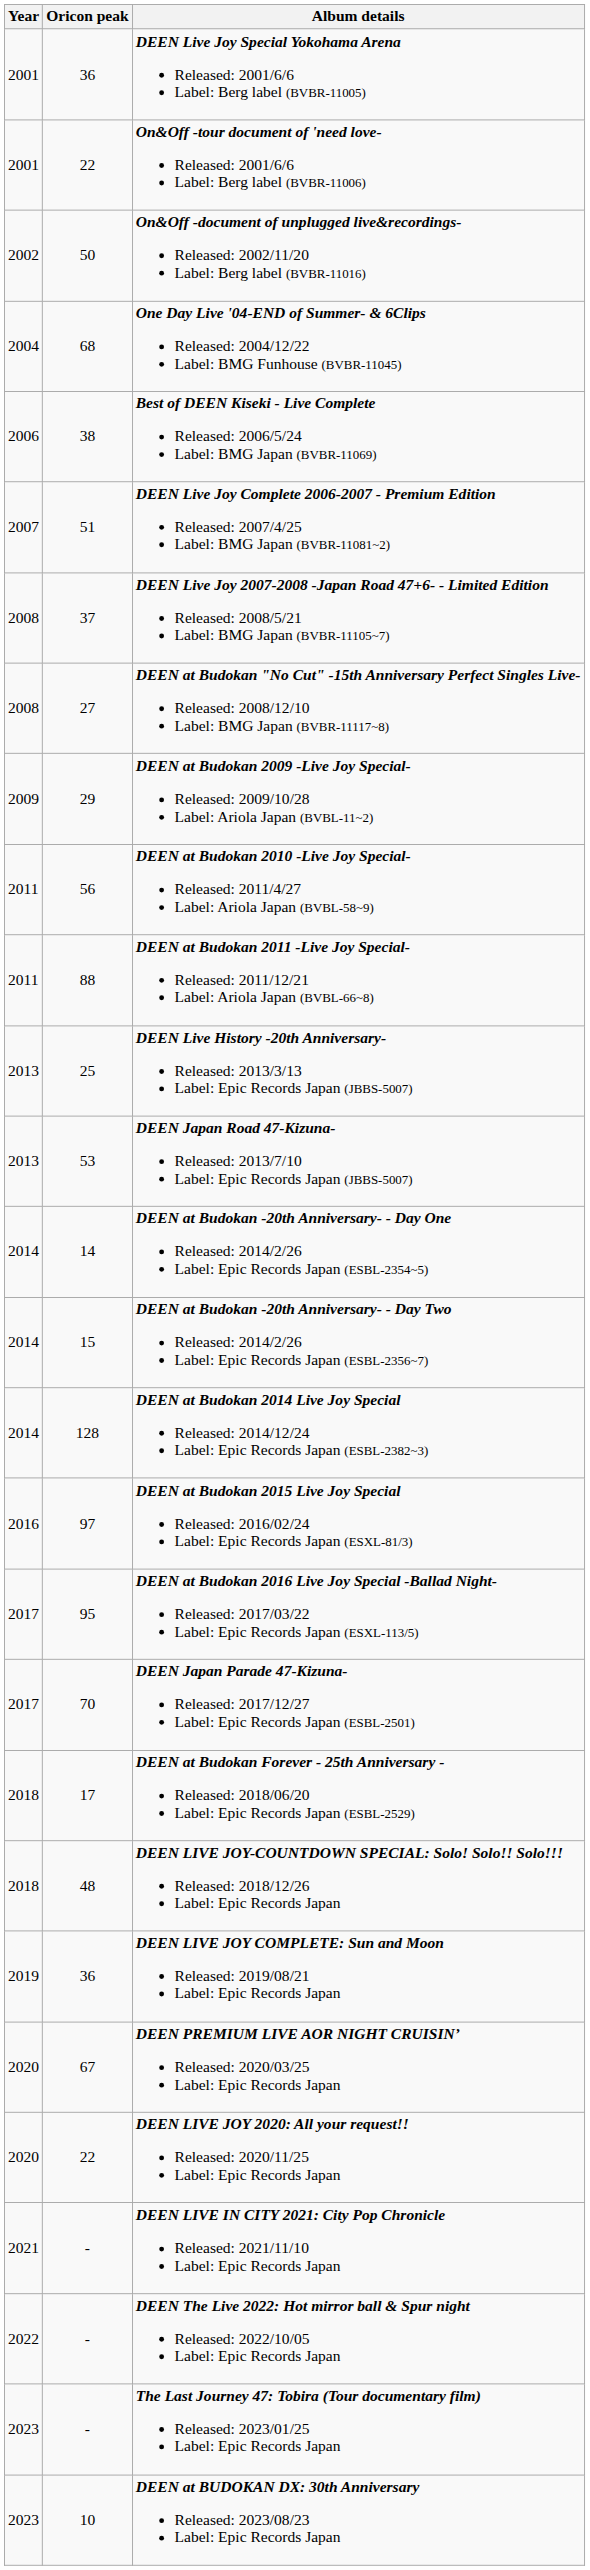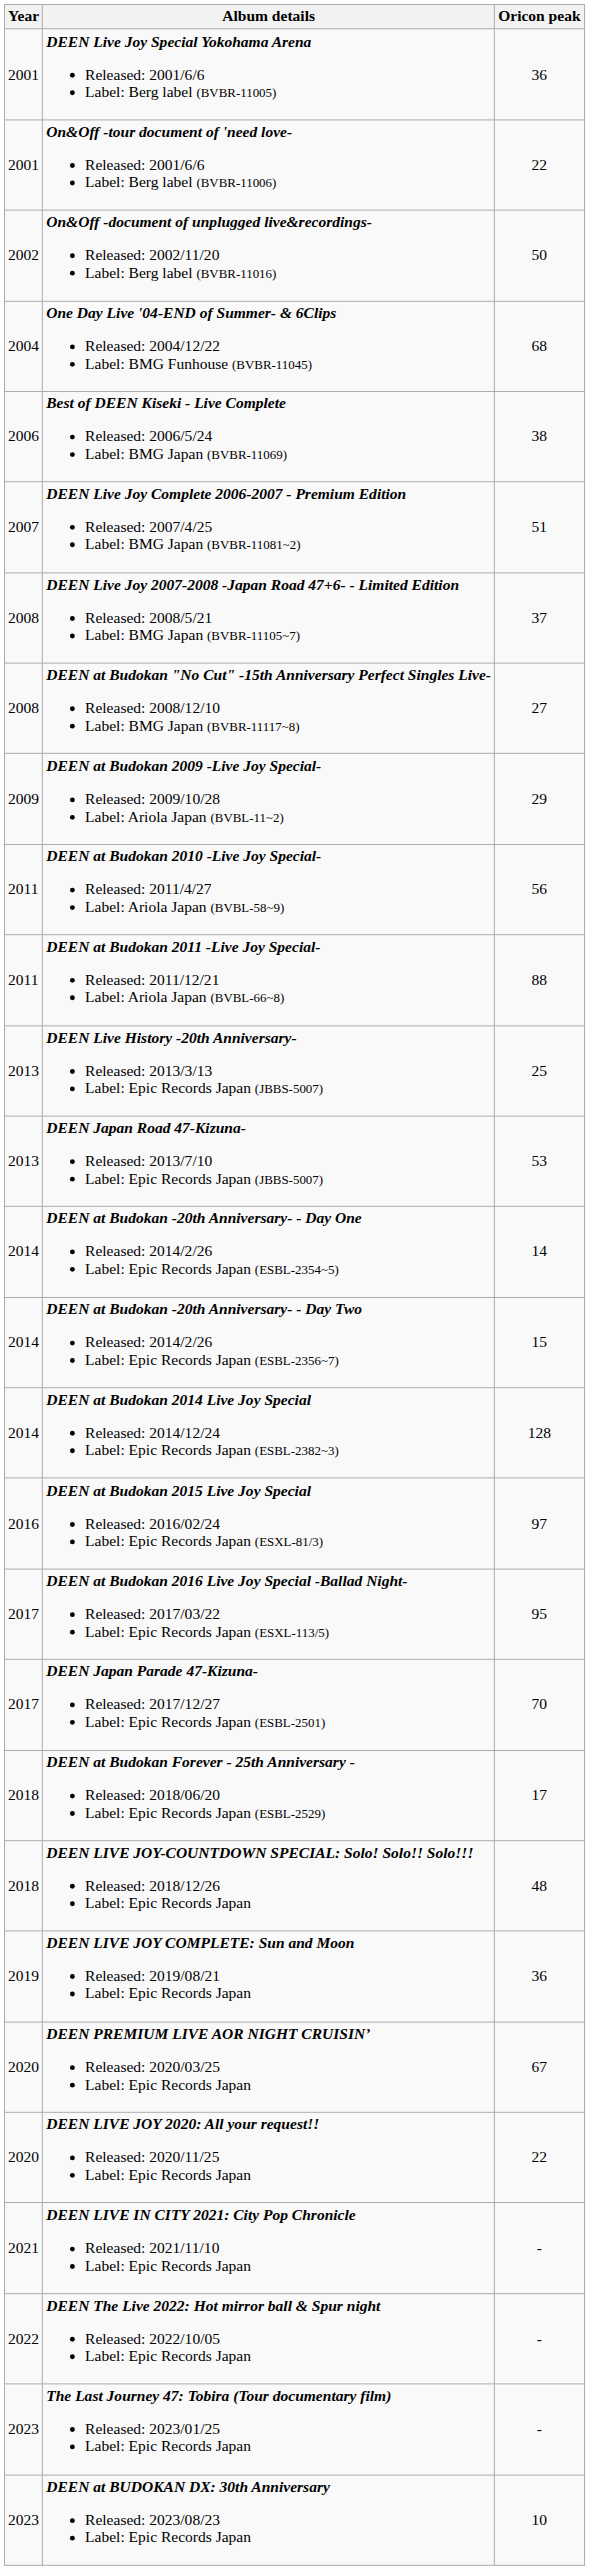columns swapped: (358, 16) <-> (87, 16)
